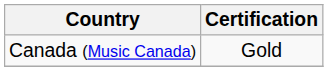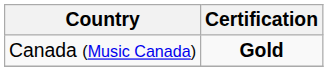(262, 50) normal -> (262, 50) bold
